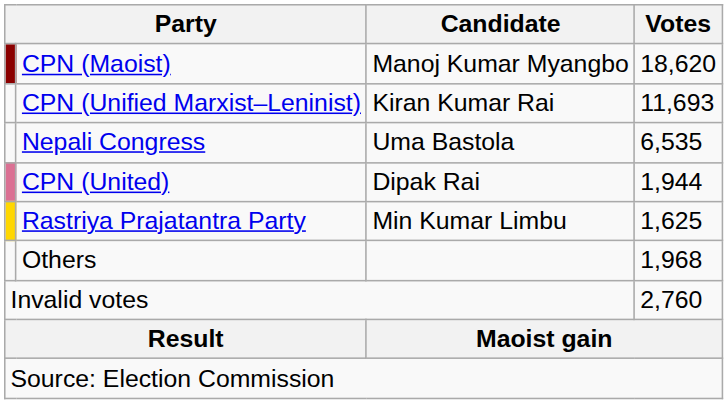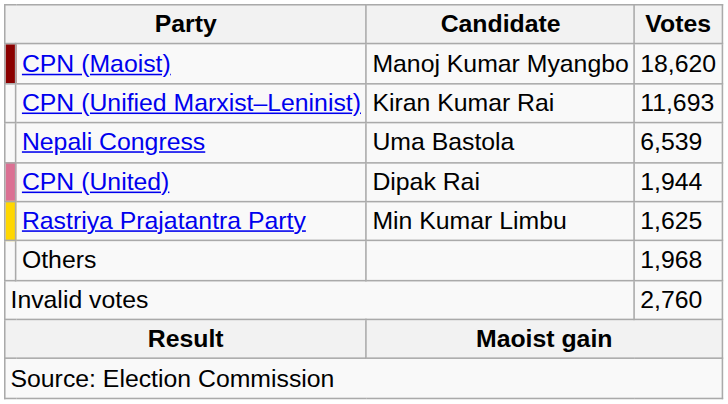(671, 142) 6,535 -> (671, 142) 6,539
